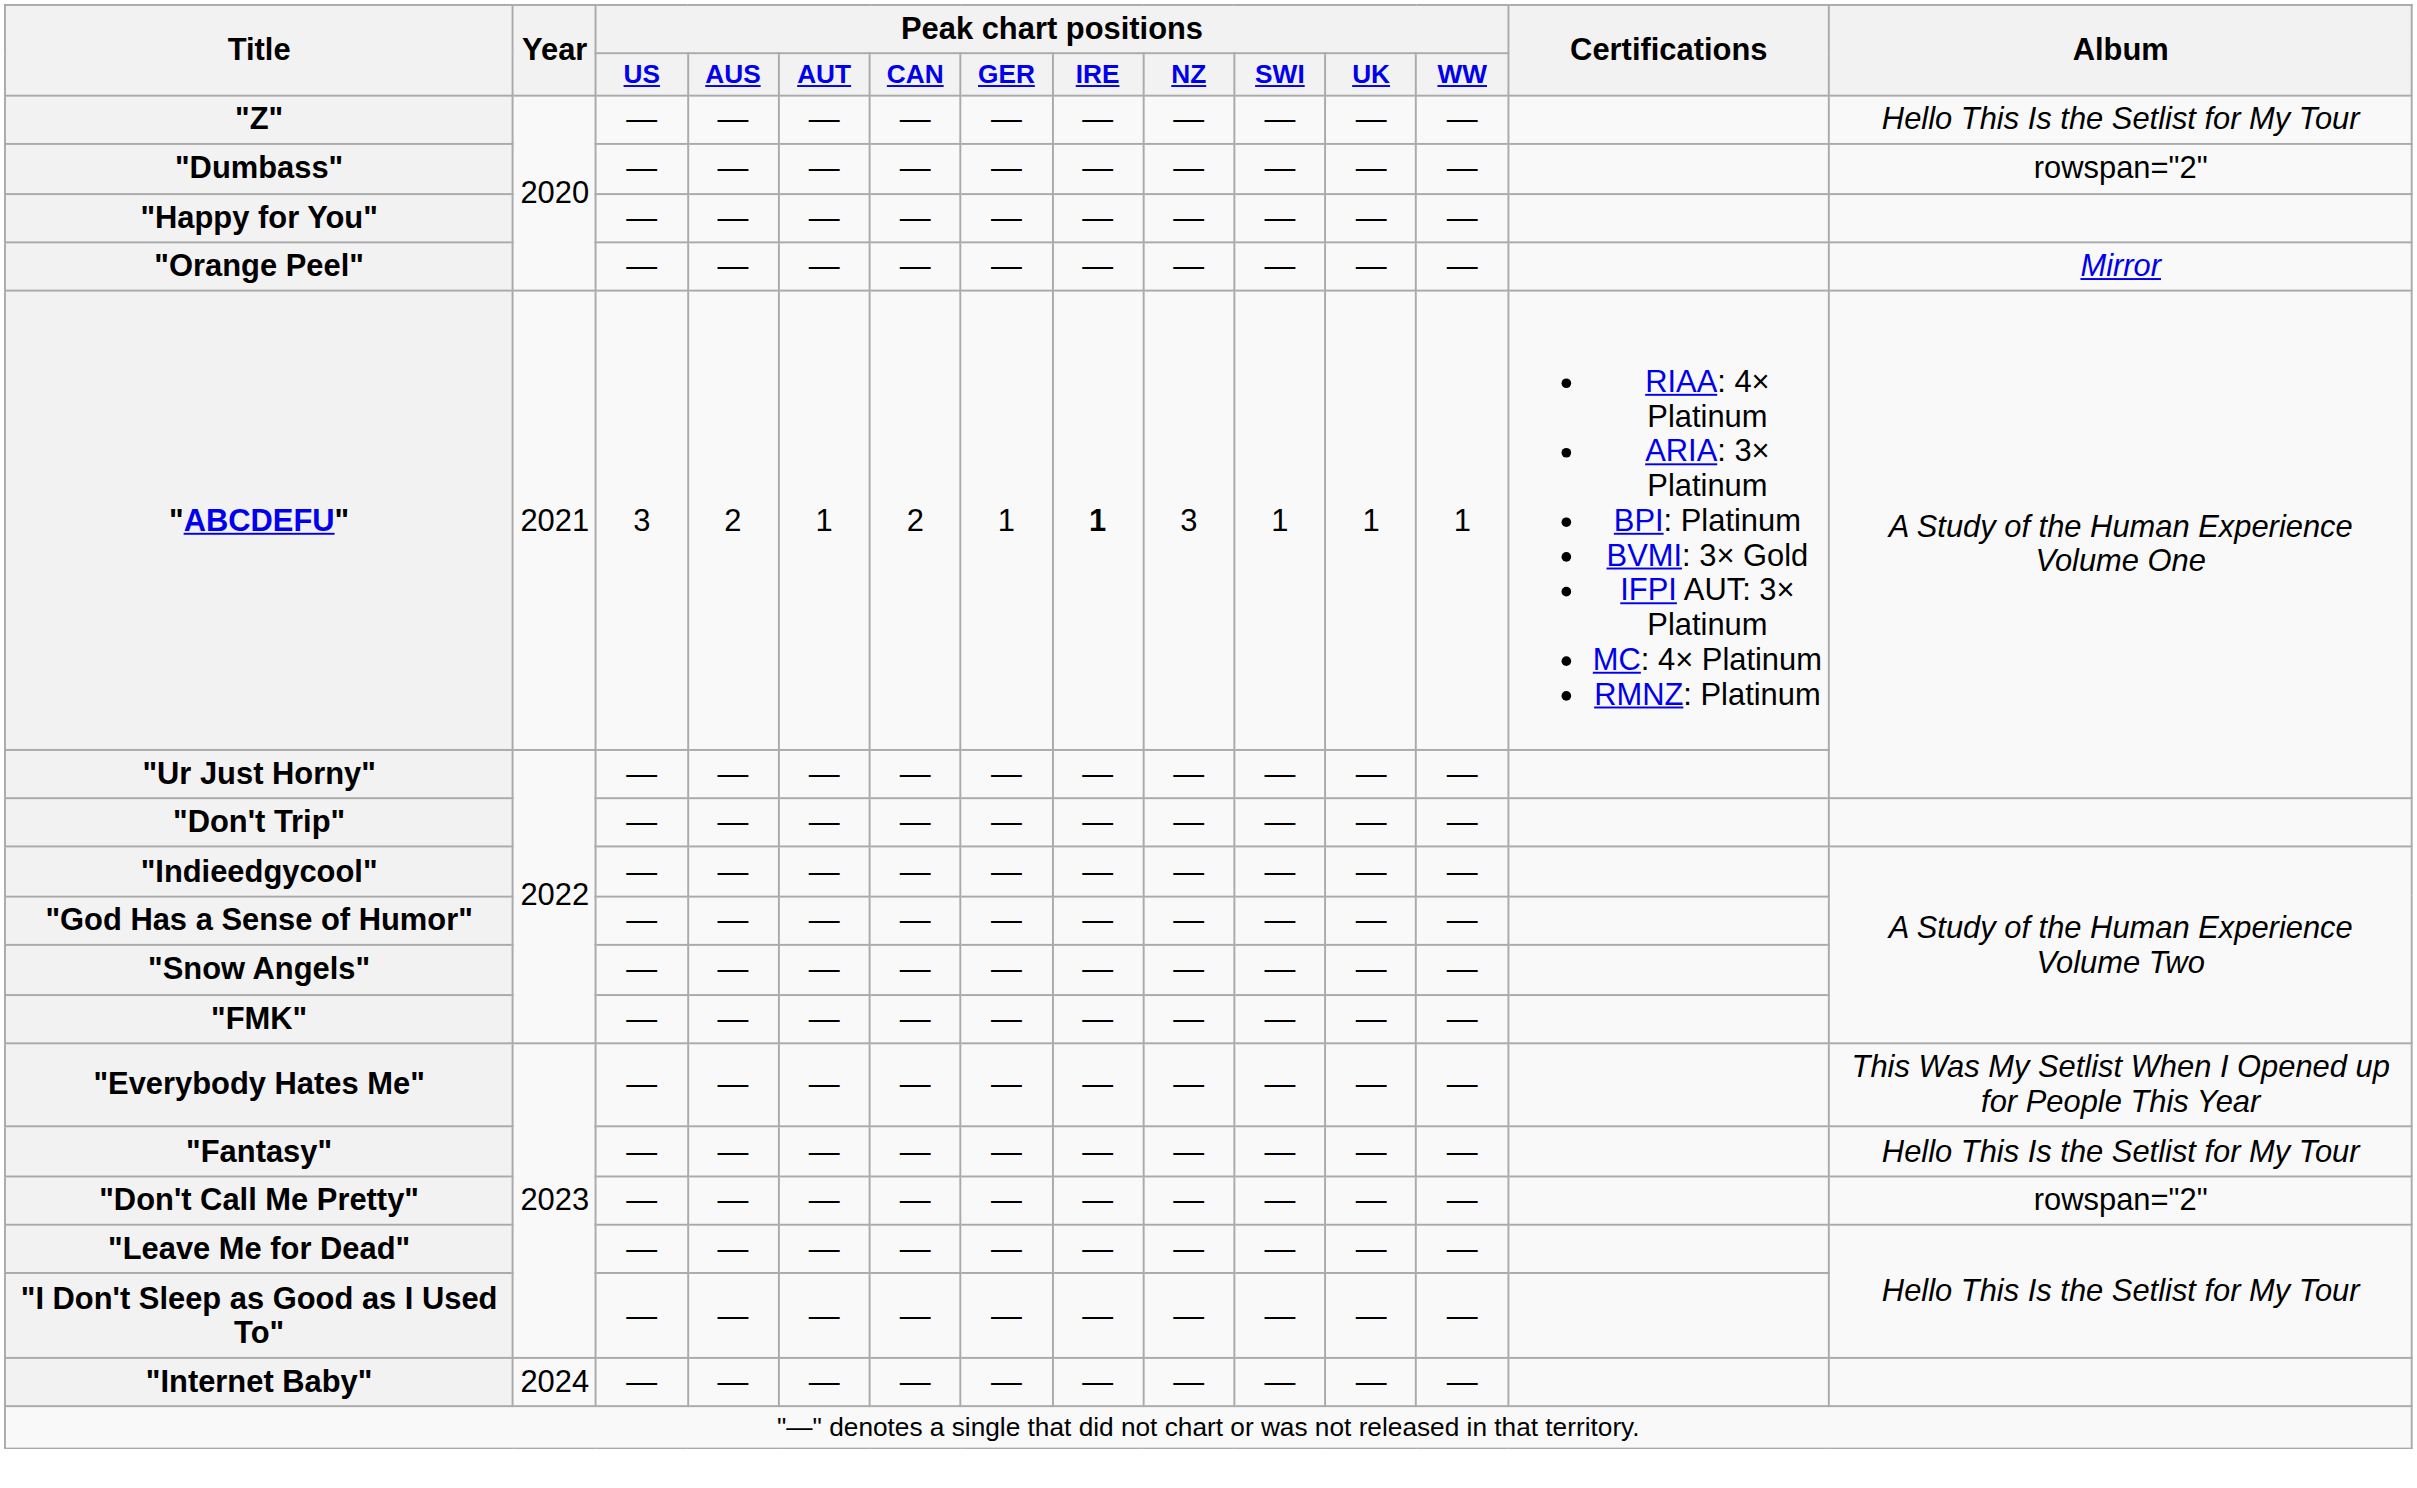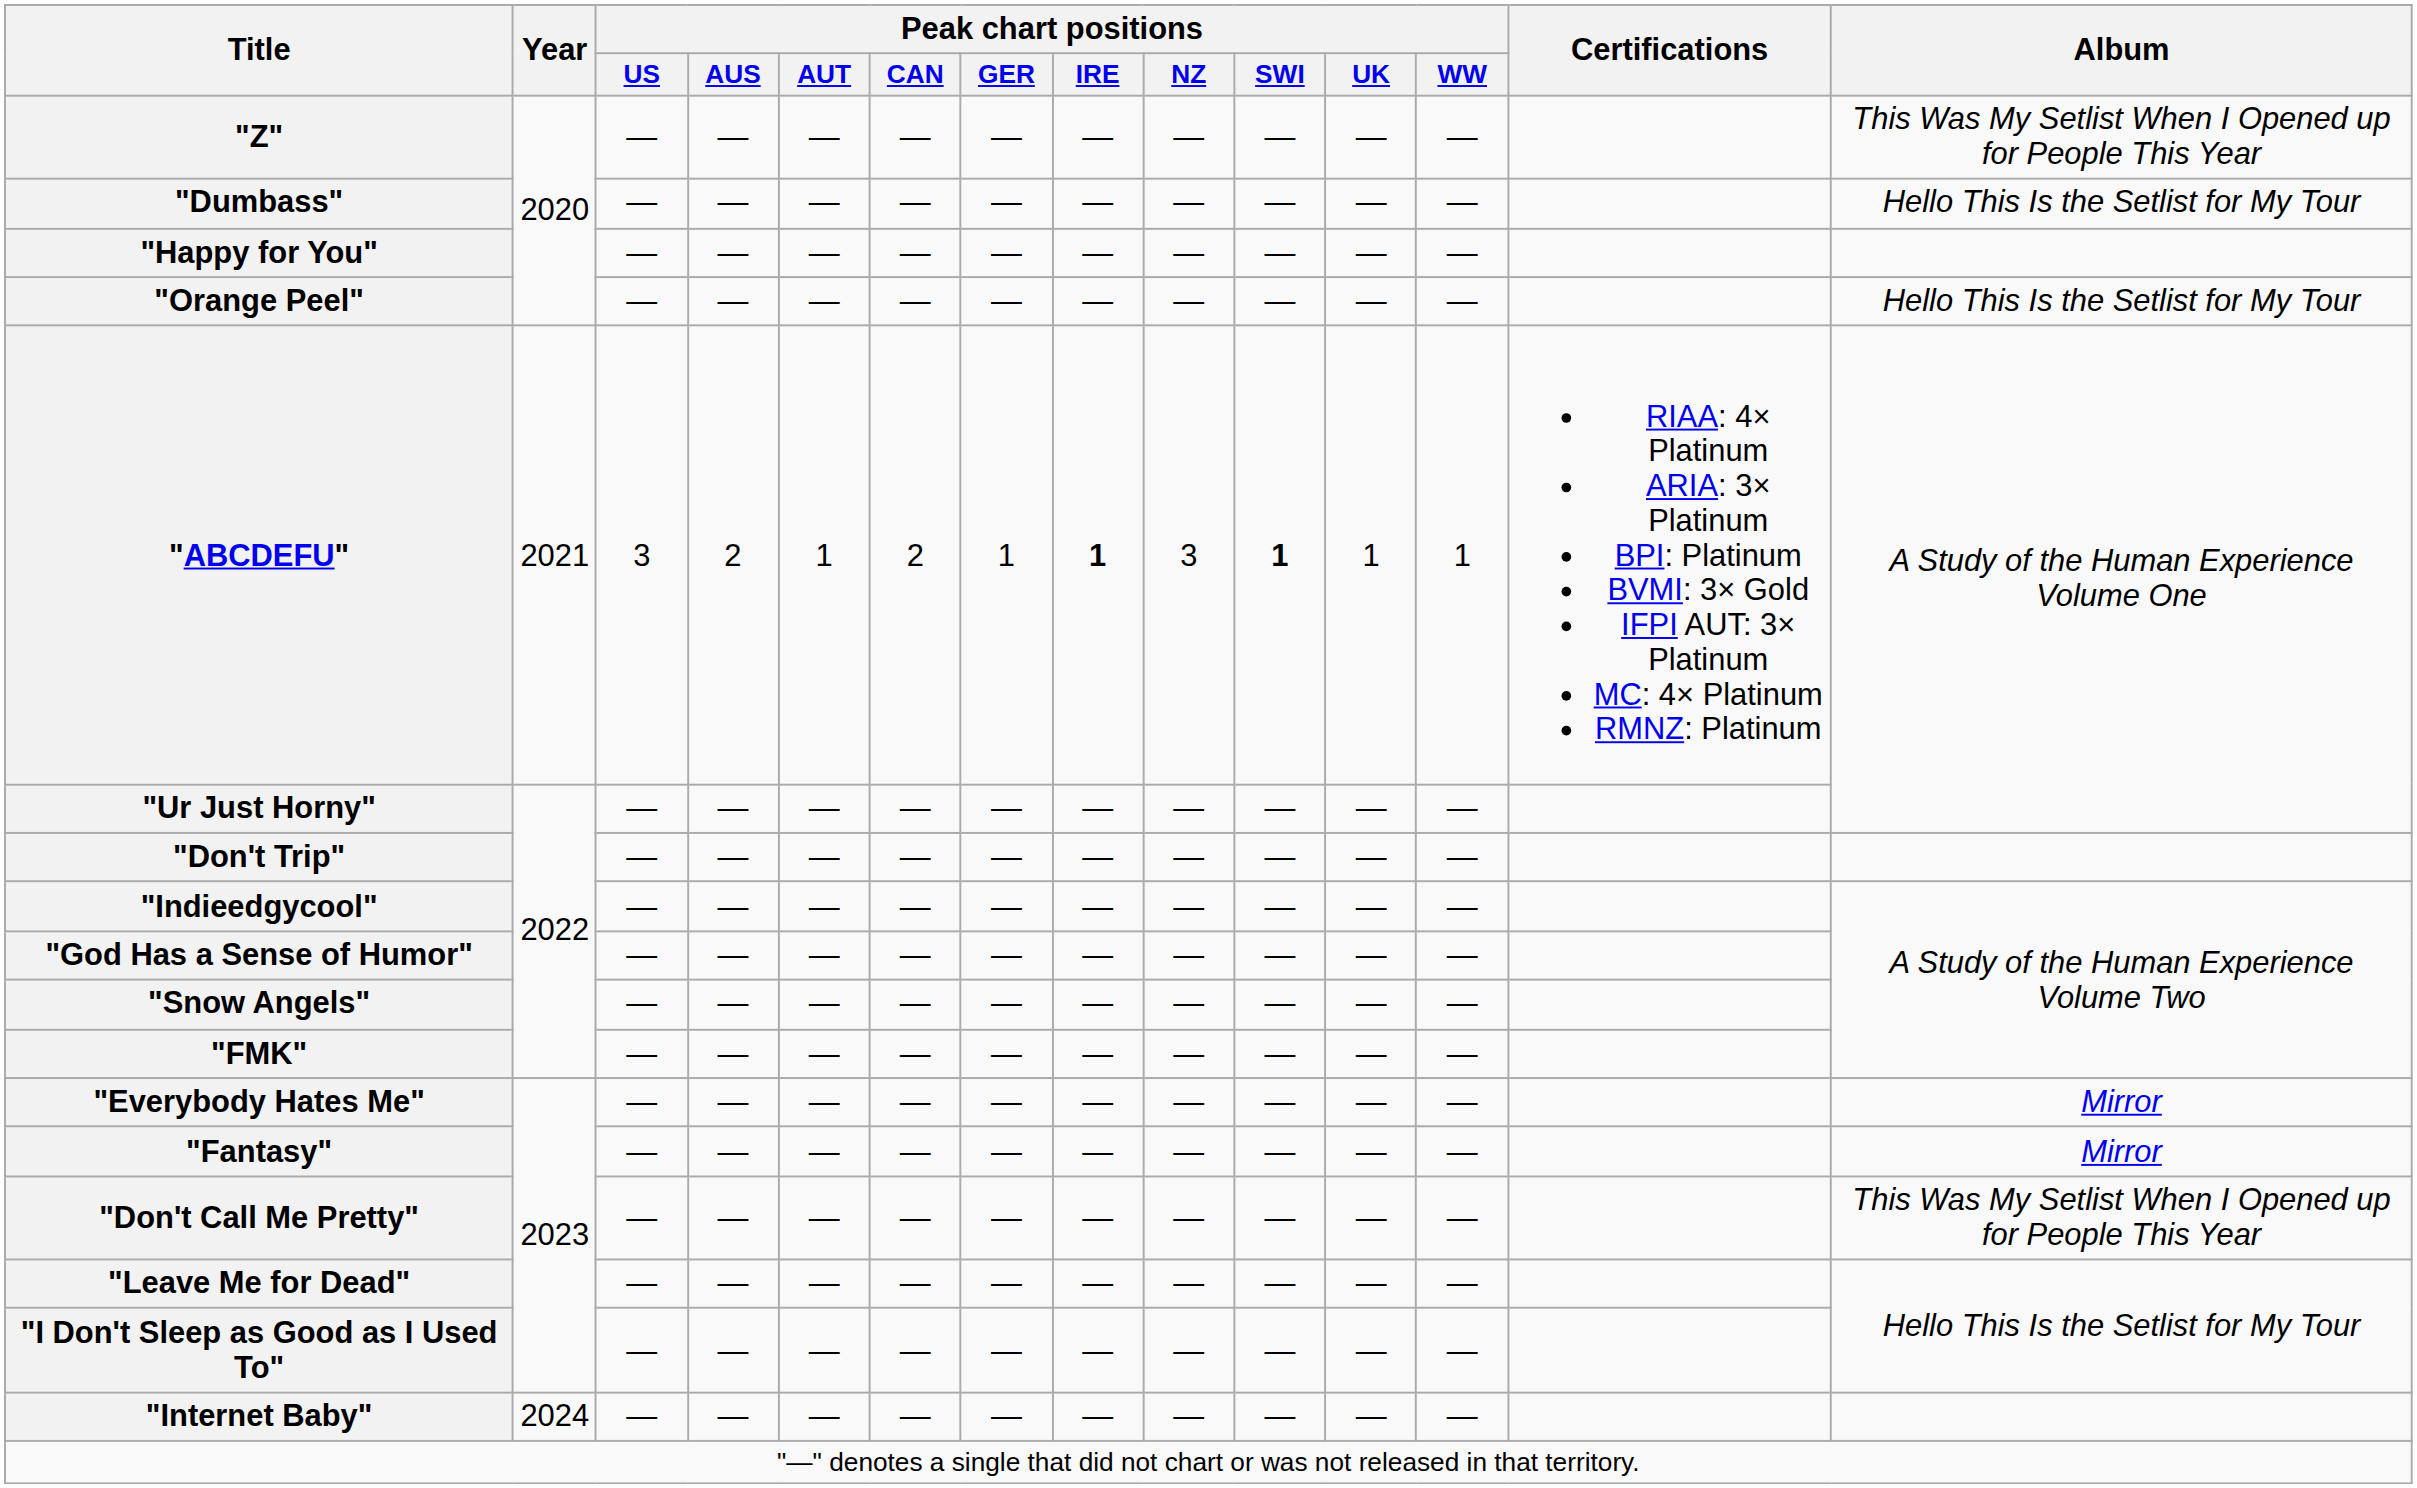(2121, 119) Hello This Is the Setlist for My Tour -> (2122, 136) This Was My Setlist When I Opened up for People This Year
(2121, 168) rowspan="2" -> (2122, 203) Hello This Is the Setlist for My Tour
(2121, 266) Mirror -> (2122, 300) Hello This Is the Setlist for My Tour
(1280, 519) normal -> (1280, 554) bold
(2121, 1084) This Was My Setlist When I Opened up for People This Year -> (2122, 1101) Mirror
(2121, 1150) Hello This Is the Setlist for My Tour -> (2122, 1150) Mirror
(2121, 1199) rowspan="2" -> (2122, 1217) This Was My Setlist When I Opened up for People This Year
